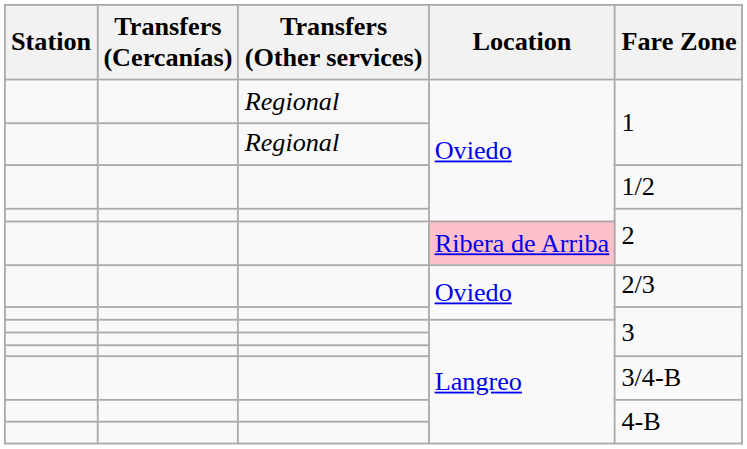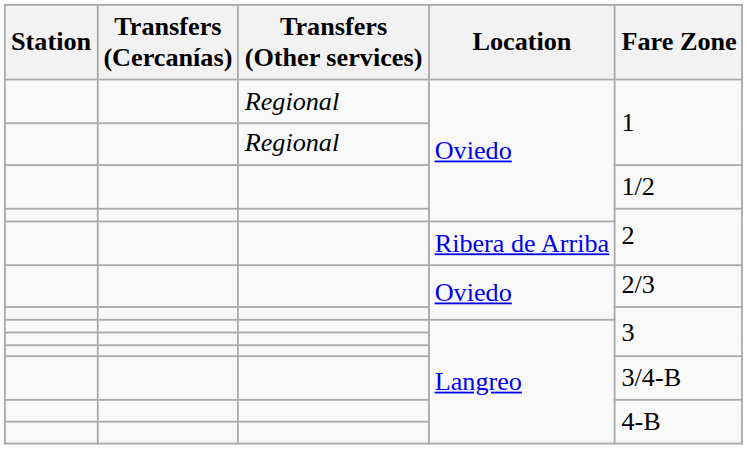(522, 242) pink background -> (522, 242) no background
